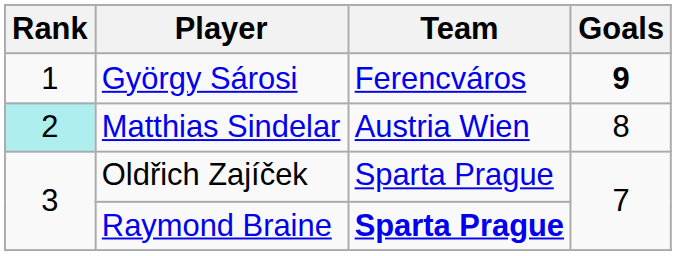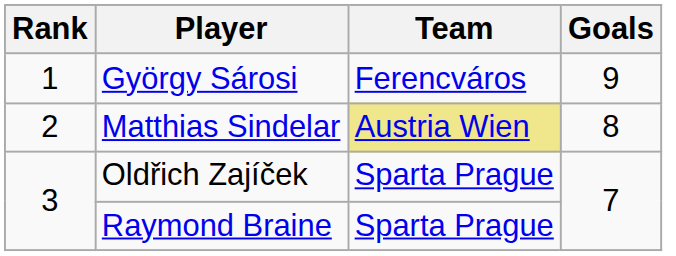(621, 77) bold -> (611, 77) normal
(50, 126) paleturquoise background -> (50, 126) no background
(442, 126) no background -> (442, 126) khaki background
(459, 224) bold -> (454, 224) normal
